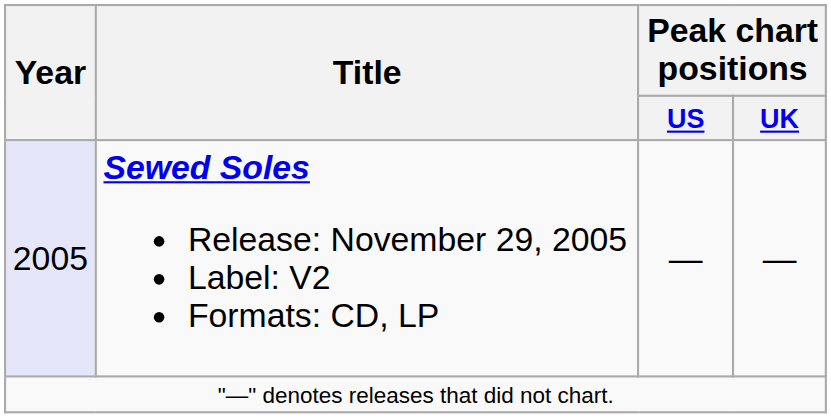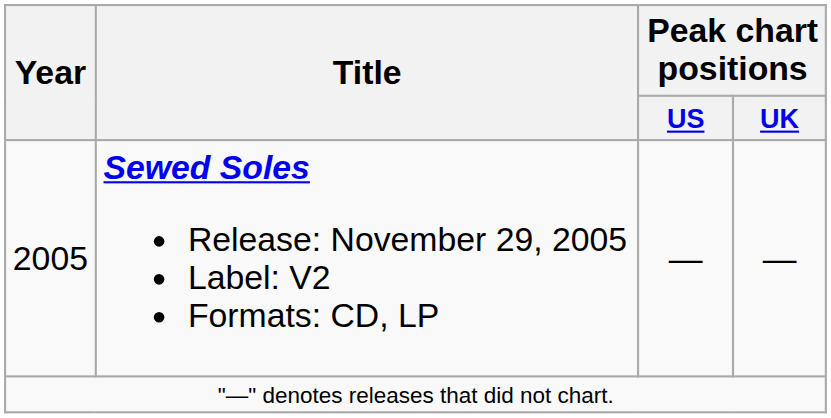(50, 258) lavender background -> (50, 258) no background
